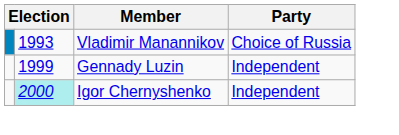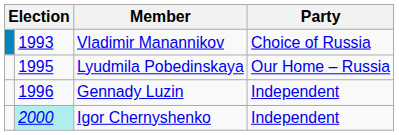+ row: (160, 67)
(36, 67) 1999 -> (36, 92) 1996
